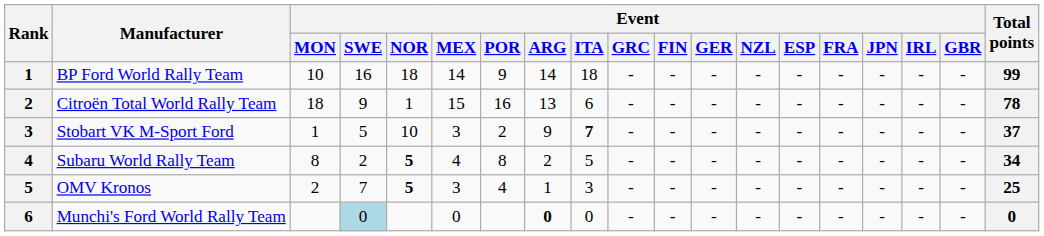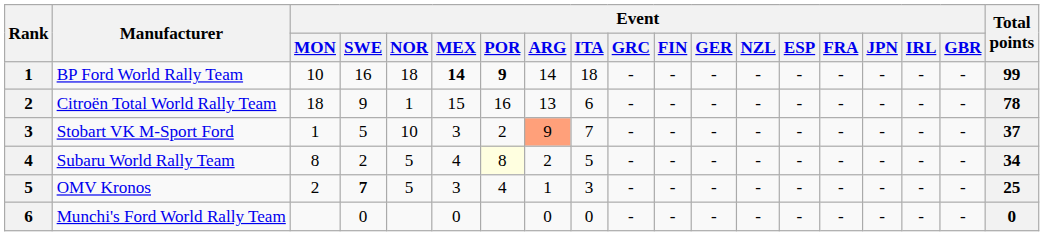(456, 75) normal -> (456, 75) bold
(502, 75) normal -> (502, 75) bold
(547, 132) no background -> (547, 132) lightsalmon background
(589, 132) bold -> (589, 132) normal
(409, 160) bold -> (409, 160) normal
(502, 160) no background -> (502, 160) lightyellow background
(363, 188) normal -> (363, 188) bold
(409, 188) bold -> (409, 188) normal
(363, 216) lightblue background -> (363, 216) no background
(547, 216) bold -> (547, 216) normal
